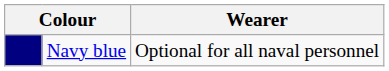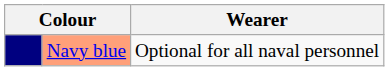(86, 50) no background -> (86, 50) lightsalmon background
